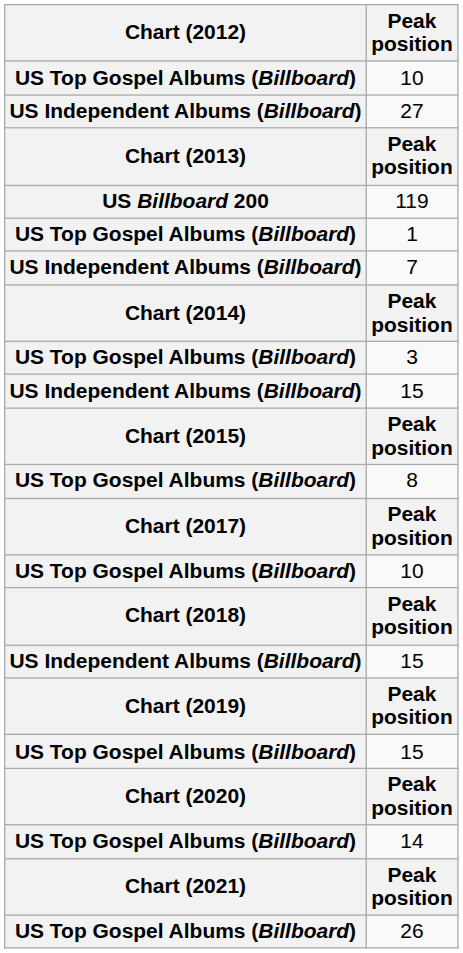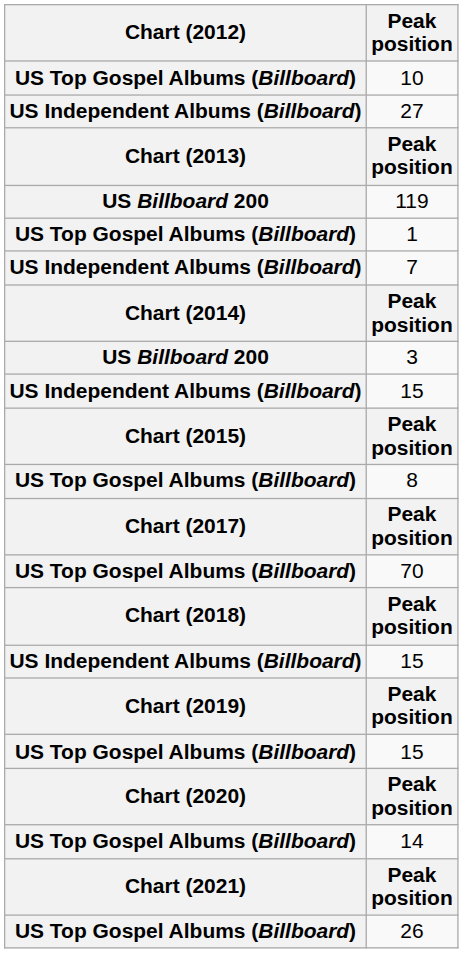(186, 357) US Top Gospel Albums (Billboard) -> (186, 357) US Billboard 200
(412, 571) 10 -> (412, 571) 70
